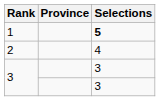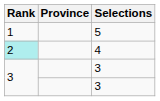(98, 31) bold -> (98, 31) normal
(10, 50) no background -> (10, 50) paleturquoise background
